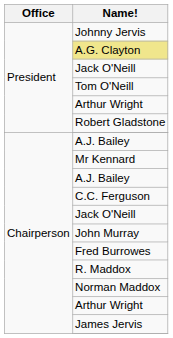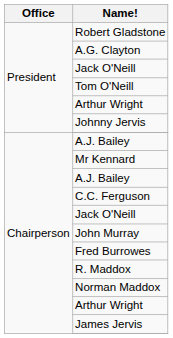(110, 31) Johnny Jervis -> (120, 31) Robert Gladstone
(108, 50) khaki background -> (108, 50) no background
(120, 123) Robert Gladstone -> (110, 123) Johnny Jervis
